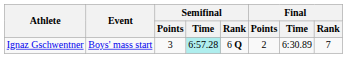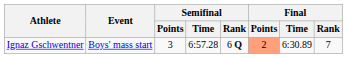(203, 45) paleturquoise background -> (203, 45) no background
(264, 45) no background -> (264, 45) lightsalmon background
